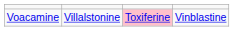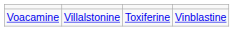(148, 17) pink background -> (148, 17) no background
